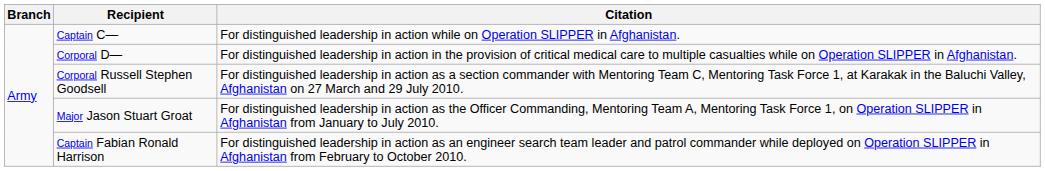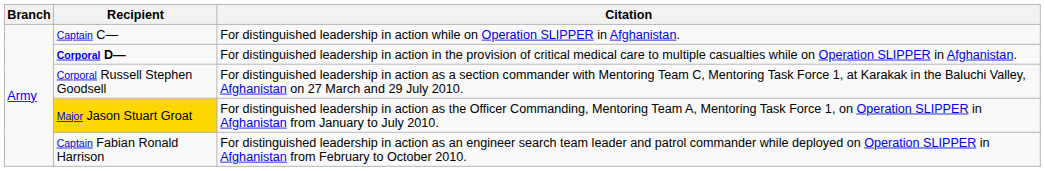(89, 55) normal -> (91, 55) bold
(124, 116) no background -> (124, 116) gold background
